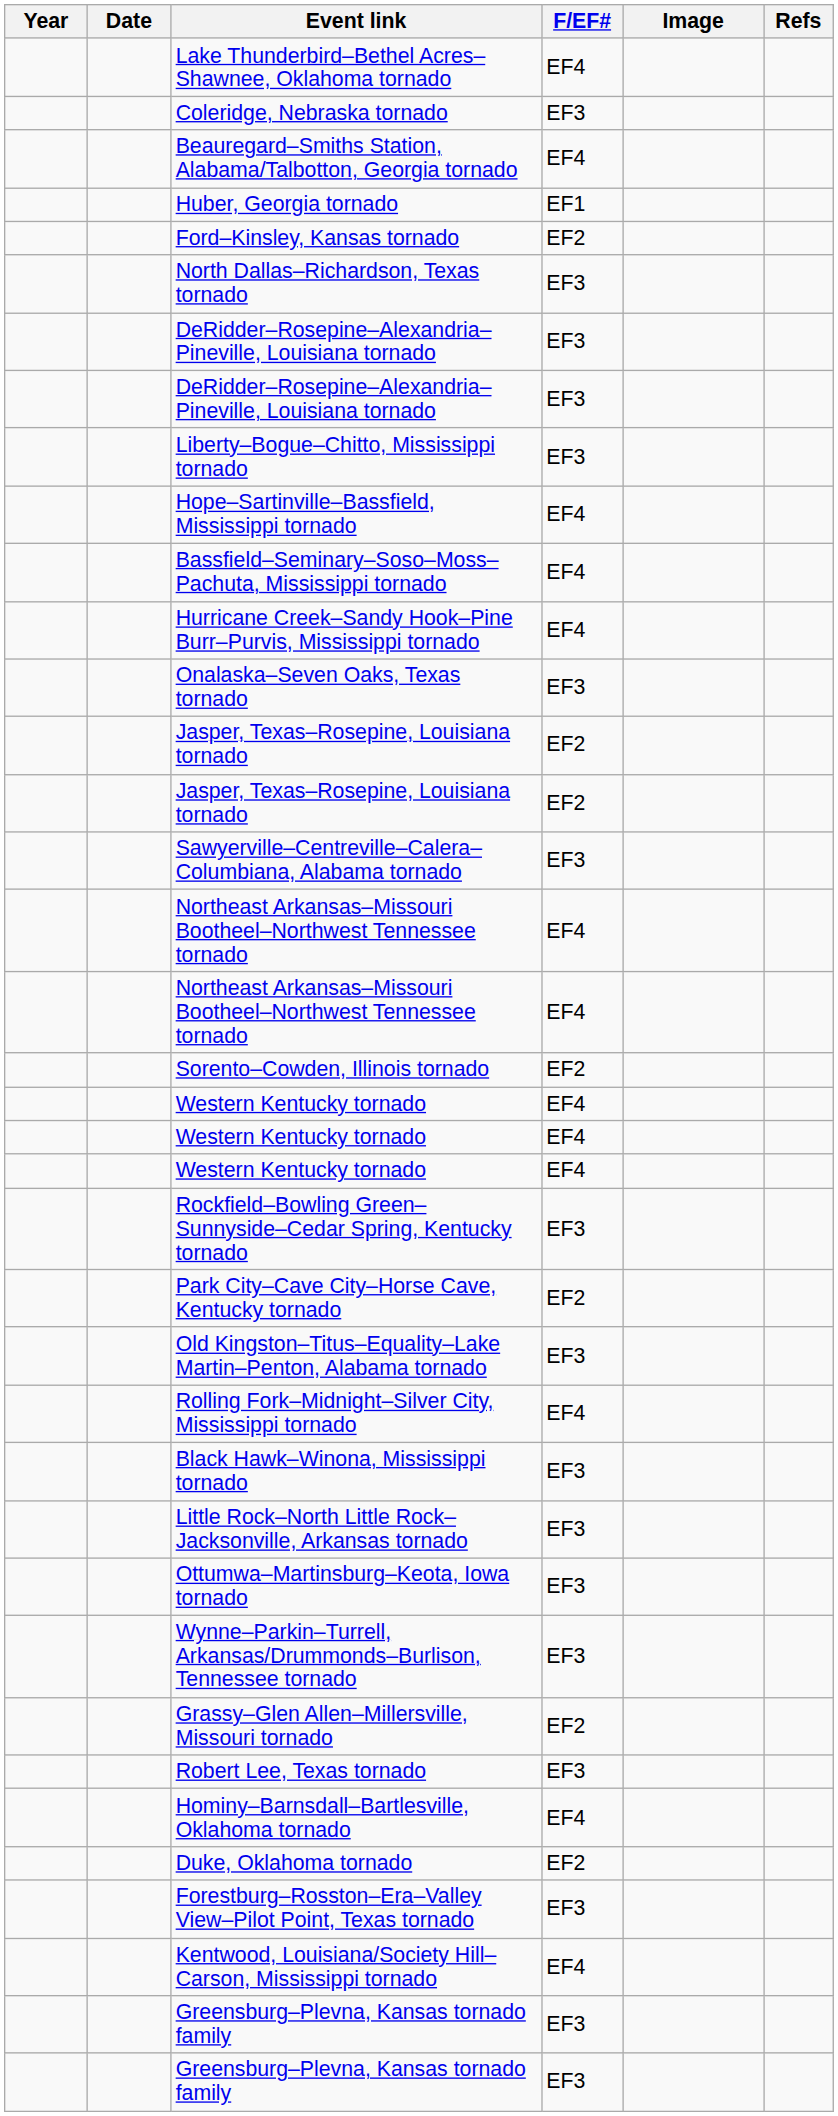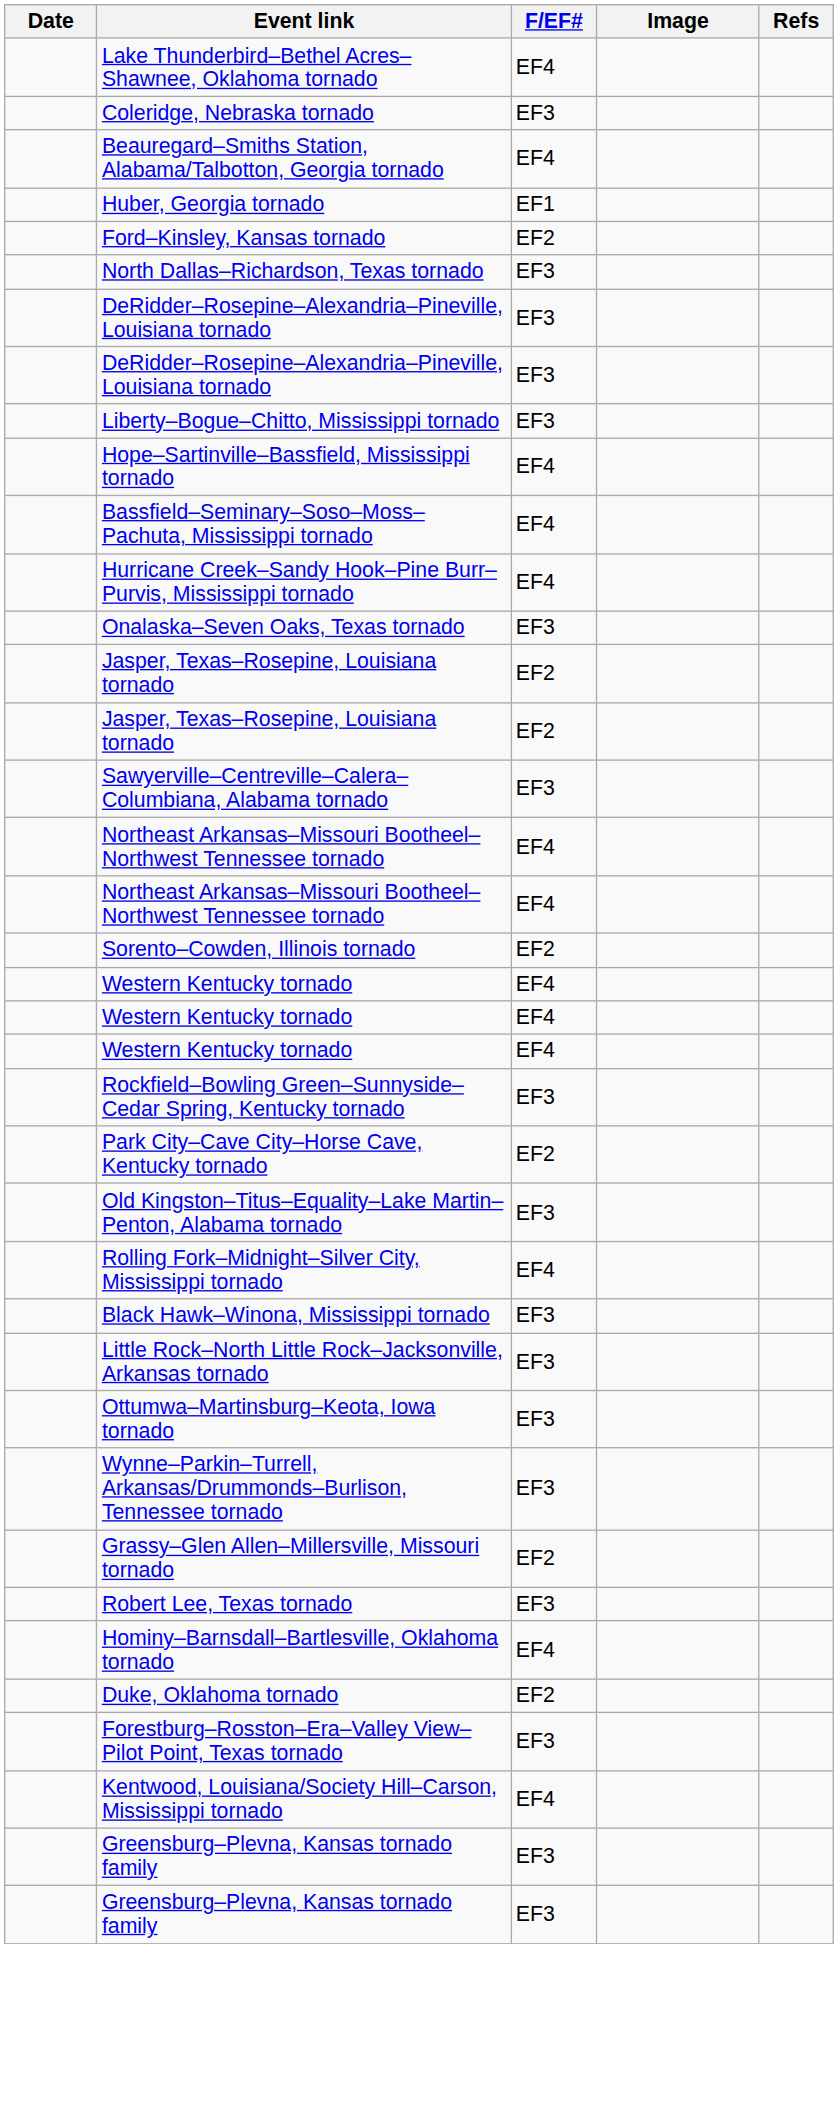- column: (46, 21)
